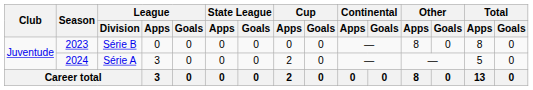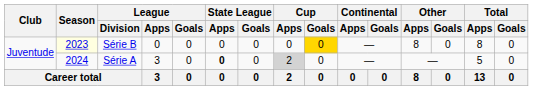(77, 45) no background -> (77, 45) lightyellow background
(321, 45) no background -> (321, 45) gold background
(222, 61) normal -> (222, 61) bold
(289, 61) no background -> (289, 61) lightgrey background
